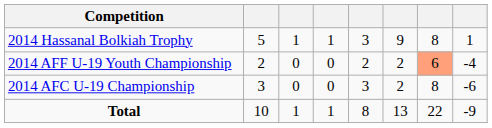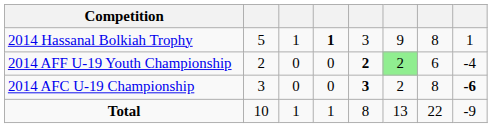(331, 39) normal -> (331, 39) bold
(365, 63) normal -> (365, 63) bold
(400, 63) no background -> (400, 63) lightgreen background
(435, 63) lightsalmon background -> (435, 63) no background
(365, 87) normal -> (365, 87) bold
(470, 87) normal -> (470, 87) bold
